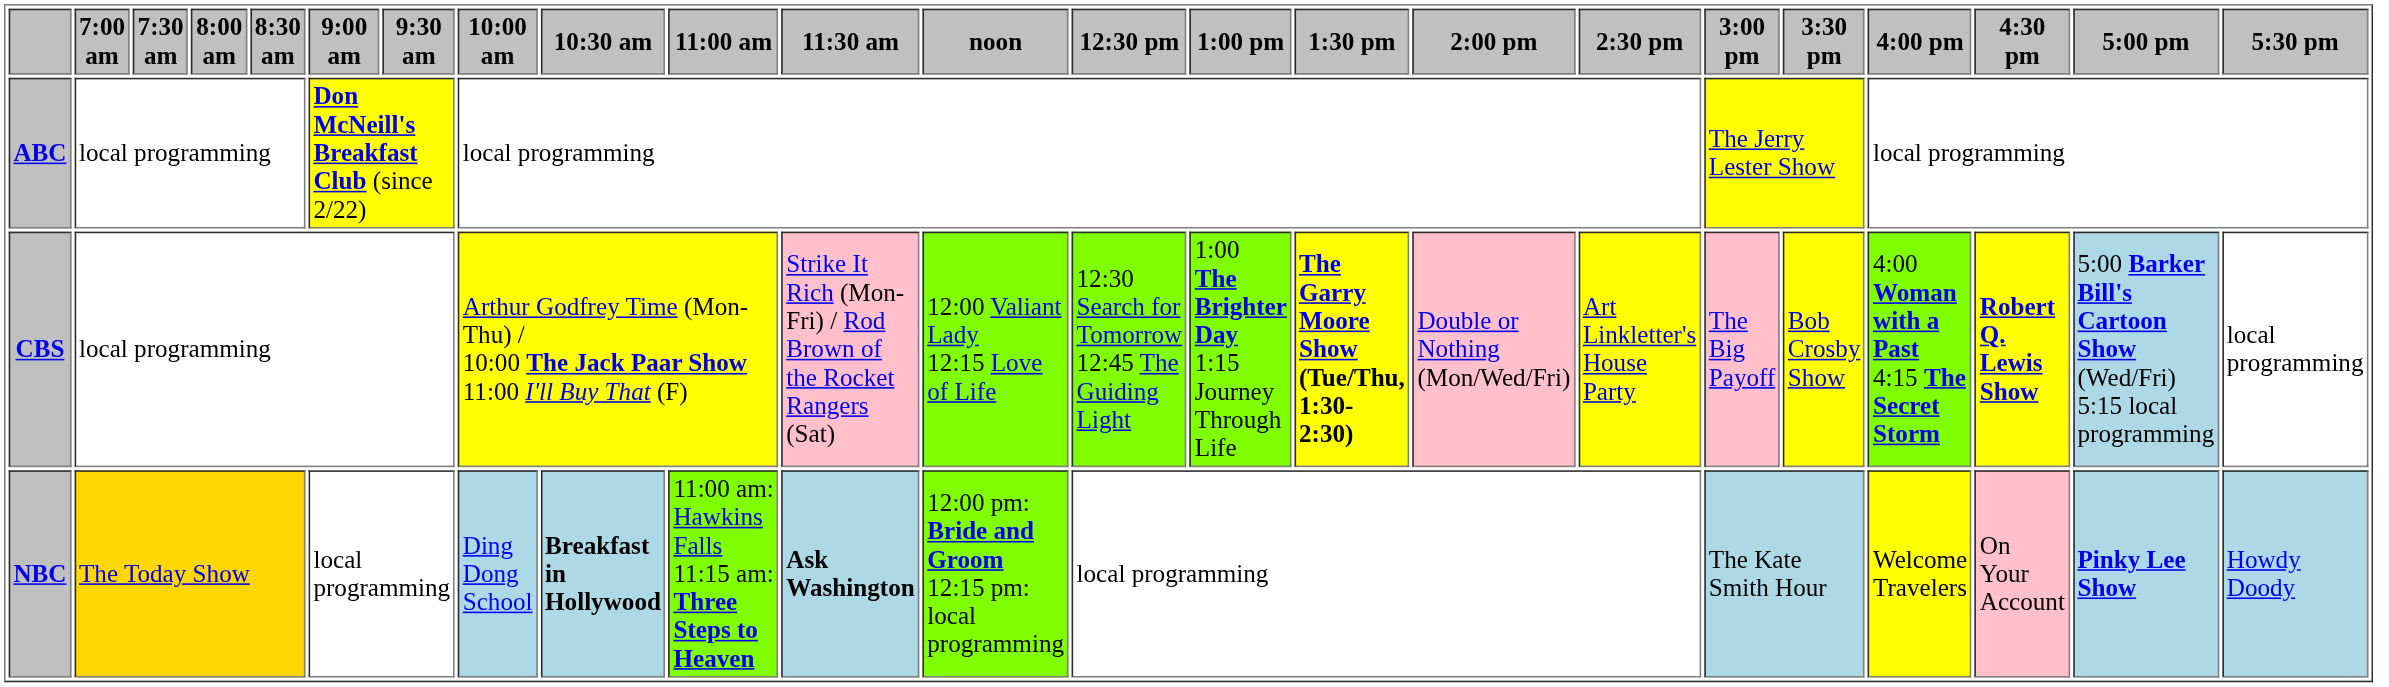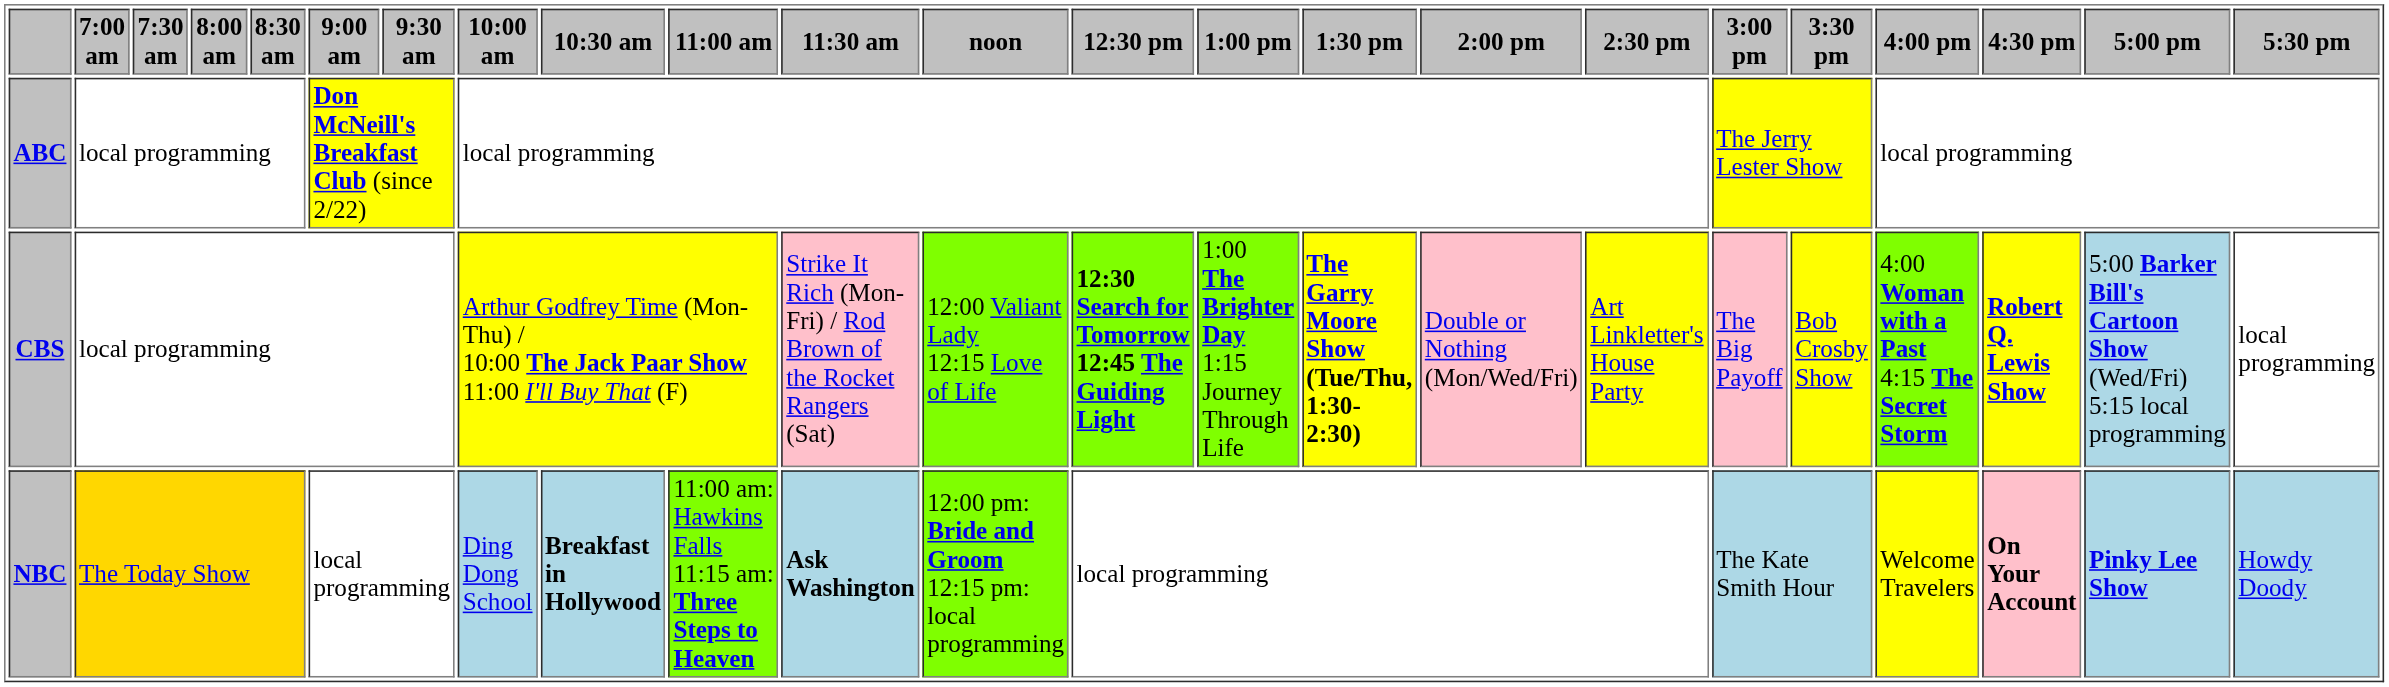(1129, 349) normal -> (1133, 349) bold
(2022, 573) normal -> (2032, 573) bold
